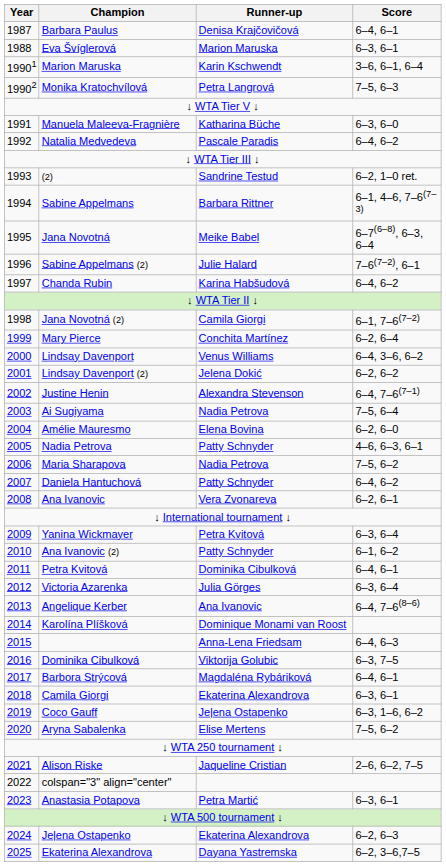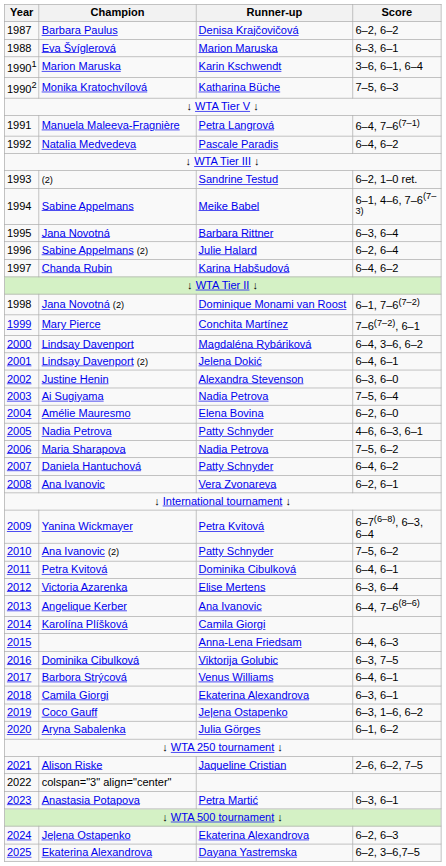(377, 30) 6–4, 6–1 -> (377, 30) 6–2, 6–2
(236, 87) Petra Langrová -> (239, 87) Katharina Büche
(239, 124) Katharina Büche -> (236, 125) Petra Langrová
(377, 124) 6–3, 6–0 -> (388, 125) 6–4, 7–6(7–1)
(236, 203) Barbara Rittner -> (229, 206) Meike Babel
(229, 237) Meike Babel -> (236, 233) Barbara Rittner
(389, 237) 6–7(6–8), 6–3, 6–4 -> (377, 233) 6–3, 6–4
(388, 264) 7–6(7–2), 6–1 -> (377, 250) 6–2, 6–4
(232, 320) Camila Giorgi -> (272, 304) Dominique Monami van Roost
(377, 339) 6–2, 6–4 -> (388, 325) 7–6(7–2), 6–1
(236, 356) Venus Williams -> (255, 344) Magdaléna Rybáriková
(377, 374) 6–2, 6–2 -> (377, 361) 6–4, 6–1
(388, 393) 6–4, 7–6(7–1) -> (377, 379) 6–3, 6–0
(377, 534) 6–3, 6–4 -> (389, 527) 6–7(6–8), 6–3, 6–4
(377, 552) 6–1, 6–2 -> (377, 552) 7–5, 6–2
(230, 587) Julia Görges -> (232, 587) Elise Mertens
(272, 625) Dominique Monami van Roost -> (232, 625) Camila Giorgi
(255, 677) Magdaléna Rybáriková -> (236, 677) Venus Williams
(232, 730) Elise Mertens -> (230, 730) Julia Görges
(377, 730) 7–5, 6–2 -> (377, 730) 6–1, 6–2
